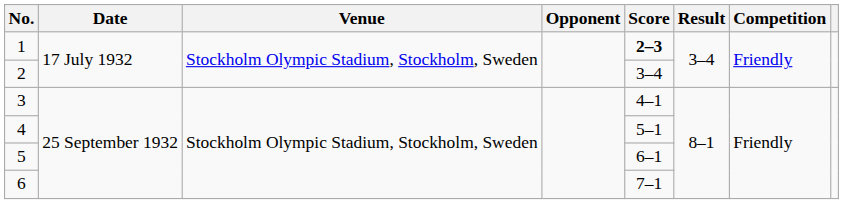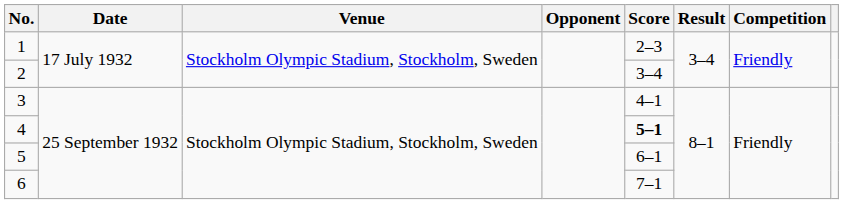(649, 45) bold -> (649, 45) normal
(649, 128) normal -> (649, 128) bold
